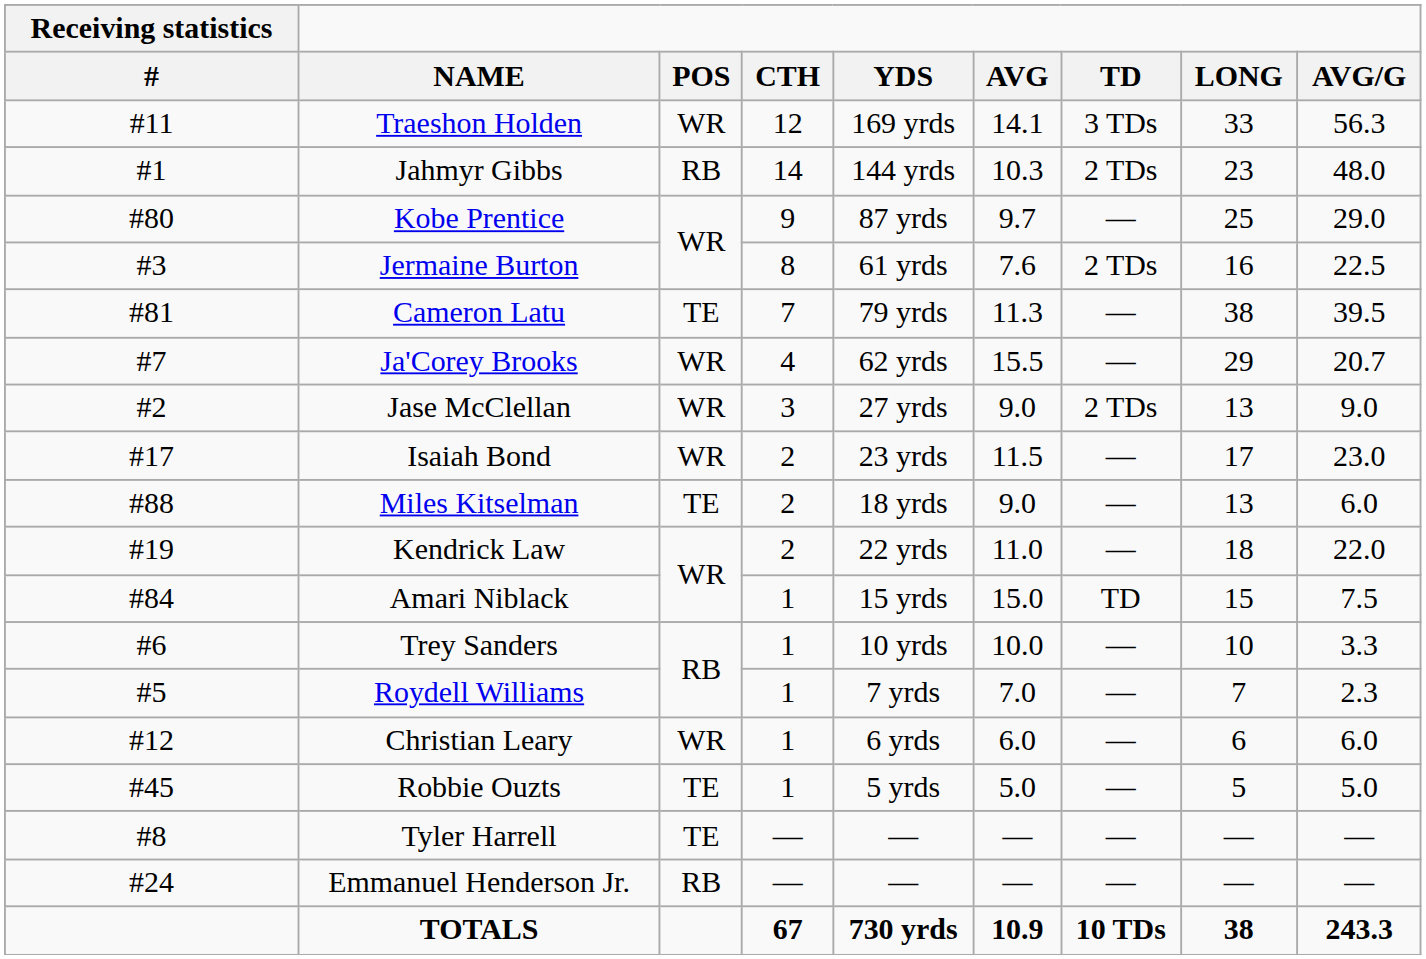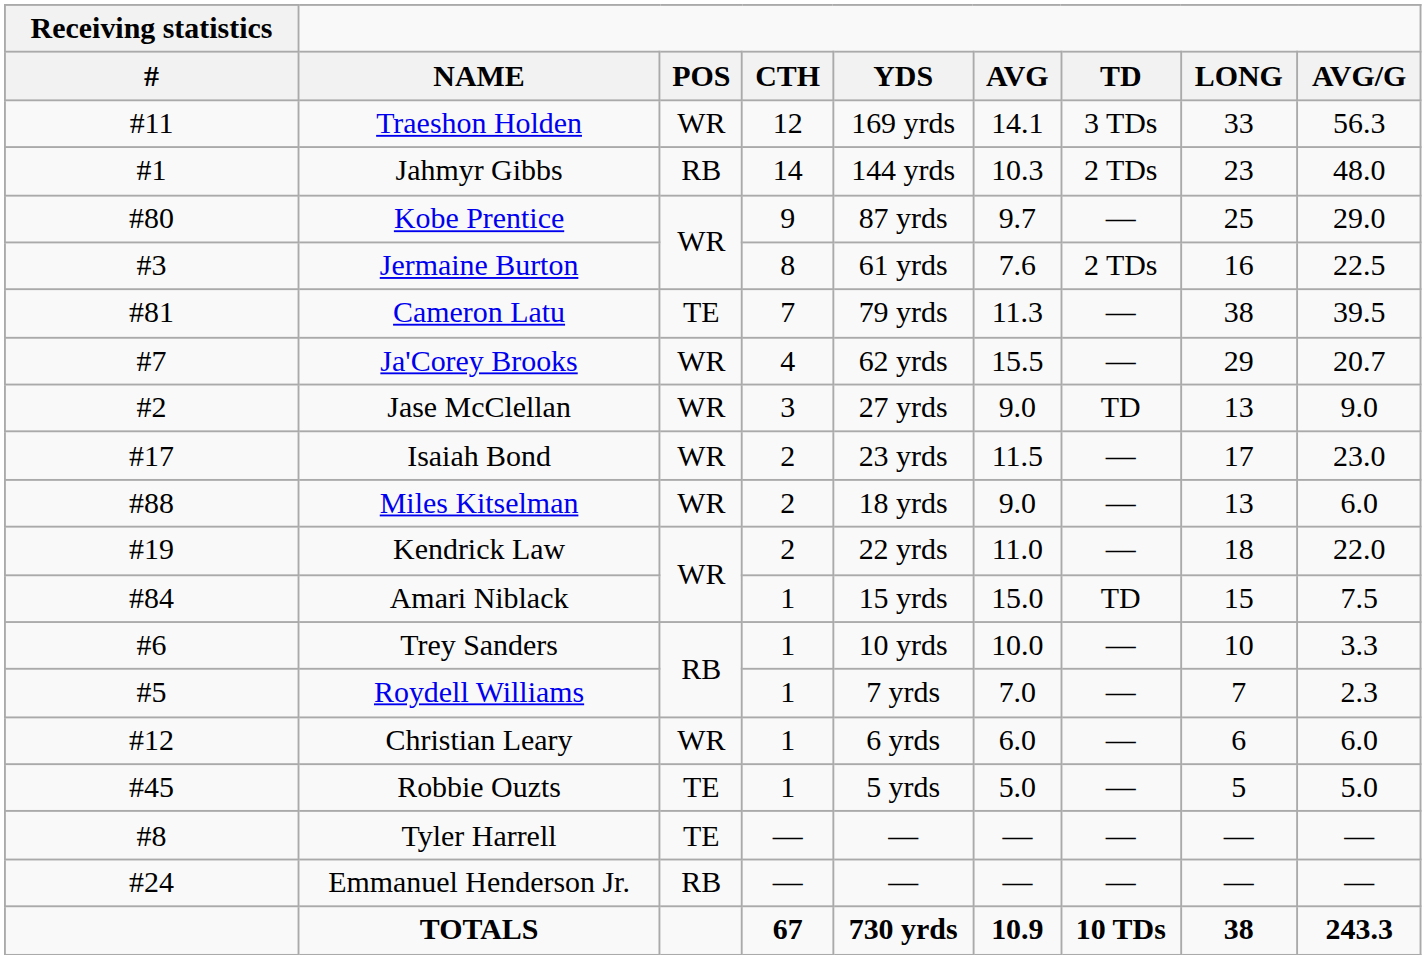(1121, 407) 2 TDs -> (1121, 407) TD
(701, 502) TE -> (701, 502) WR
